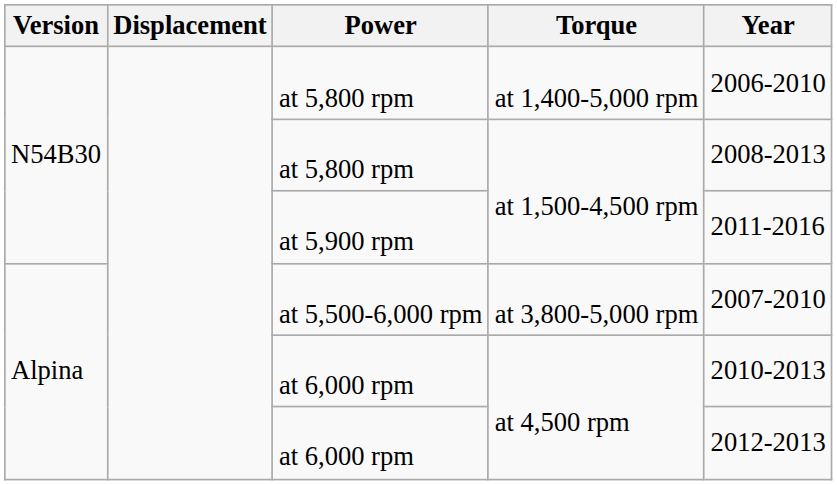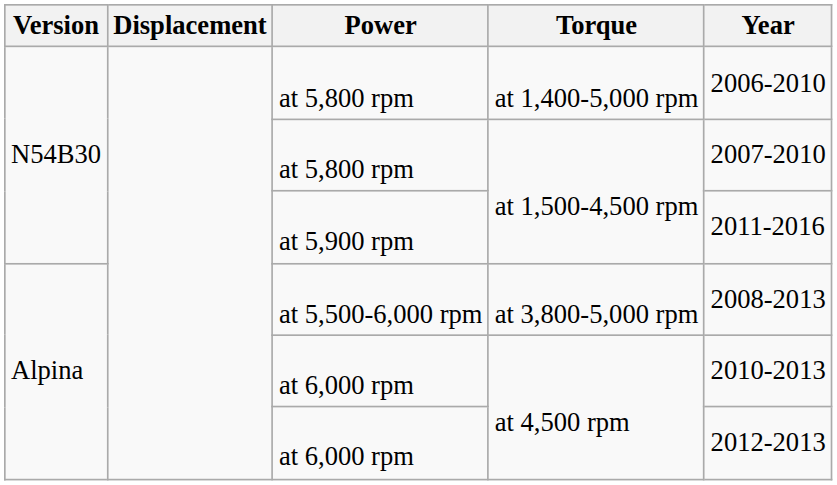(768, 154) 2008-2013 -> (768, 154) 2007-2010
(768, 298) 2007-2010 -> (768, 298) 2008-2013
